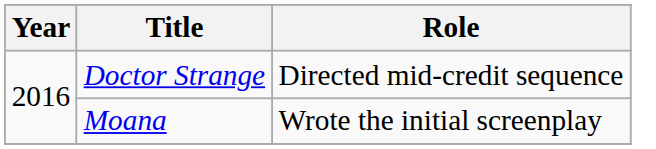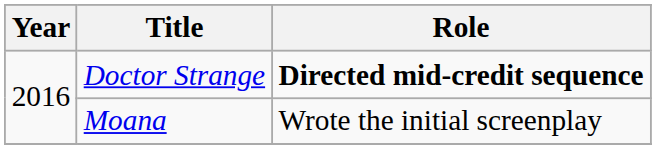(451, 74) normal -> (461, 74) bold
